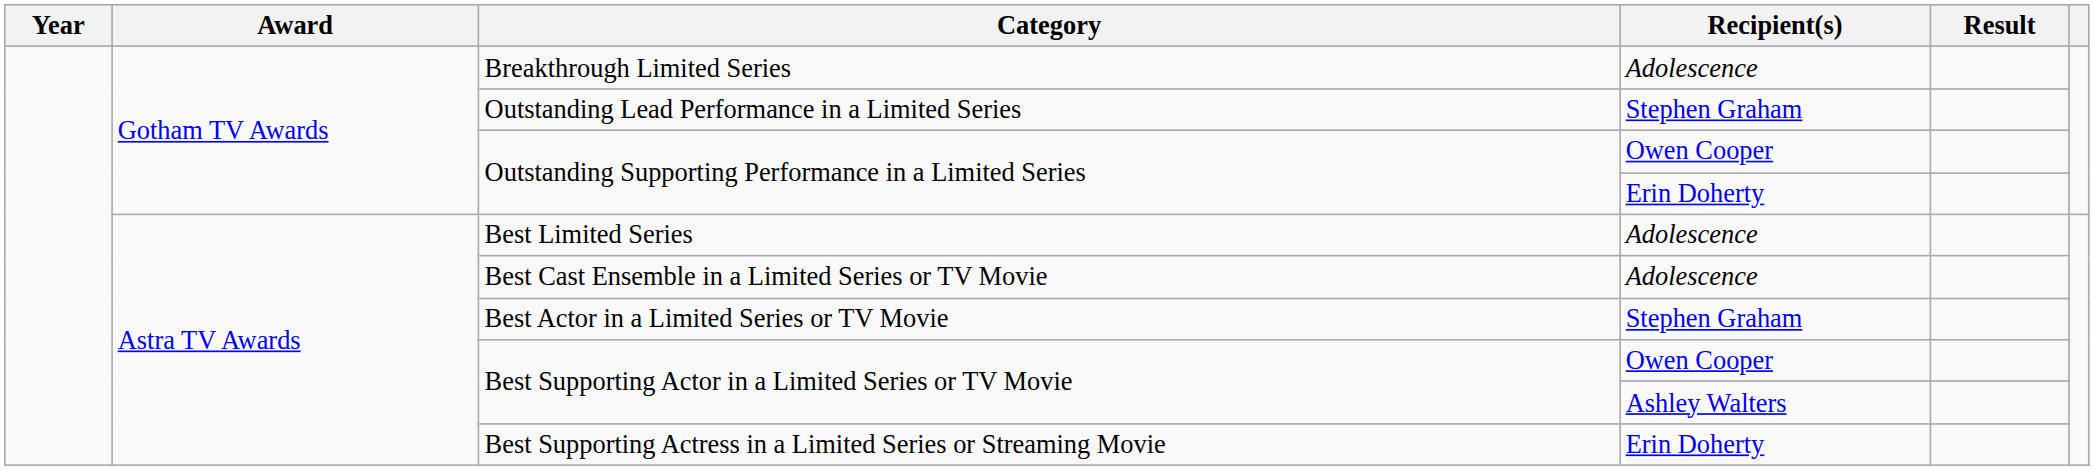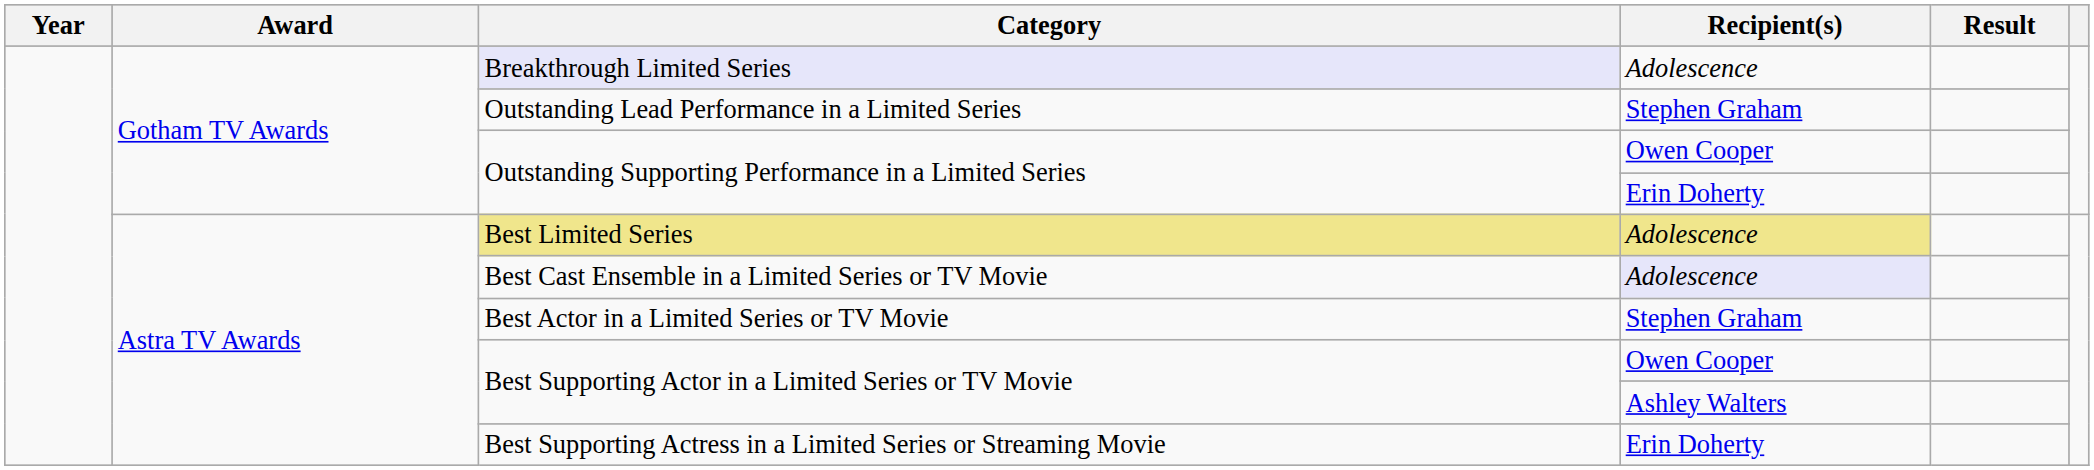(638, 67) no background -> (638, 67) lavender background
(589, 234) no background -> (589, 234) khaki background
(1692, 234) no background -> (1692, 234) khaki background
(1692, 276) no background -> (1692, 276) lavender background
